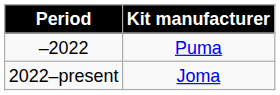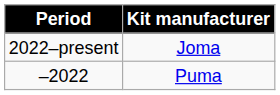rows swapped: (64, 47) <-> (64, 76)
